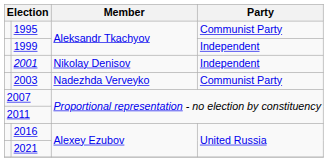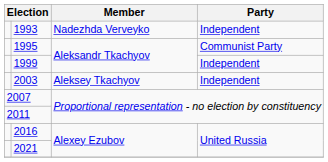+ row: (26, 30)
- row: (26, 64)
(101, 81) Nadezhda Verveyko -> (97, 81) Aleksey Tkachyov
(241, 81) Communist Party -> (230, 81) Independent
